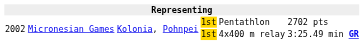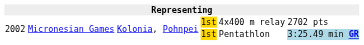(244, 22) Pentathlon -> (252, 22) 4x400 m relay
(252, 35) 4x400 m relay -> (244, 35) Pentathlon
(323, 35) no background -> (323, 35) lightblue background
